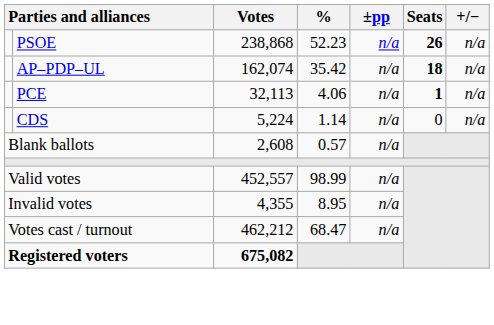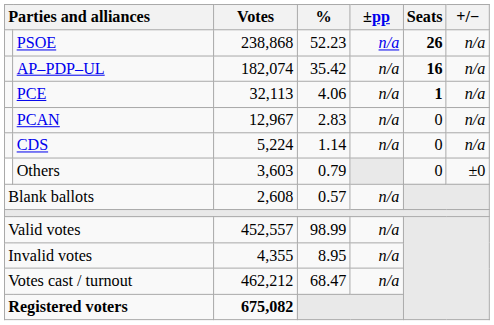(267, 68) 162,074 -> (267, 68) 182,074
(435, 68) 18 -> (435, 68) 16
+ row: (38, 119)
+ row: (38, 171)
